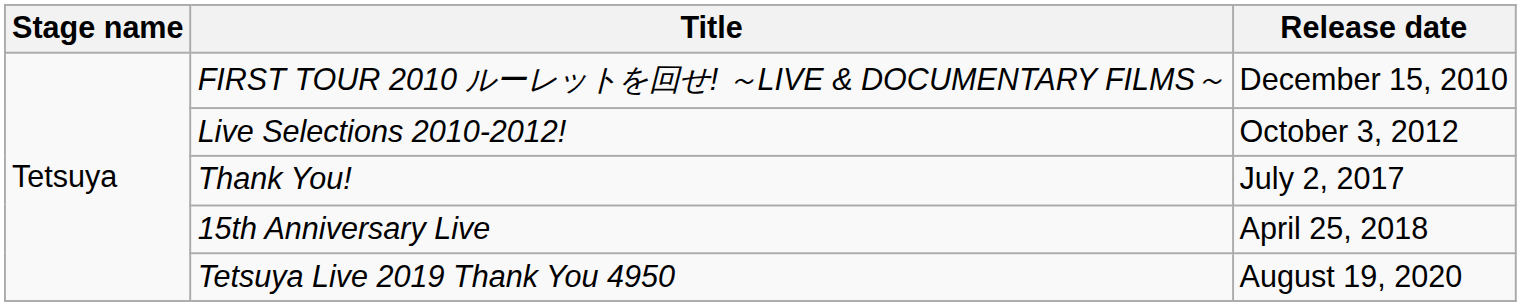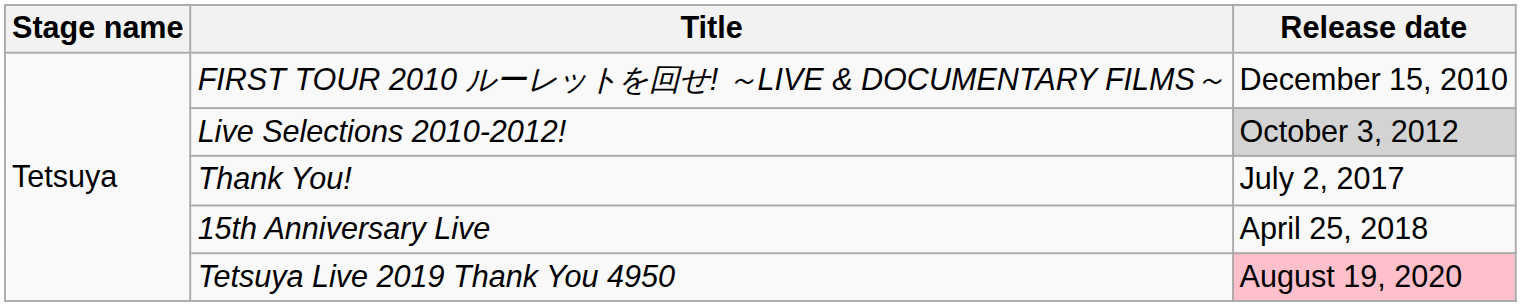(1349, 131) no background -> (1349, 131) lightgrey background
(1351, 276) no background -> (1351, 276) pink background
